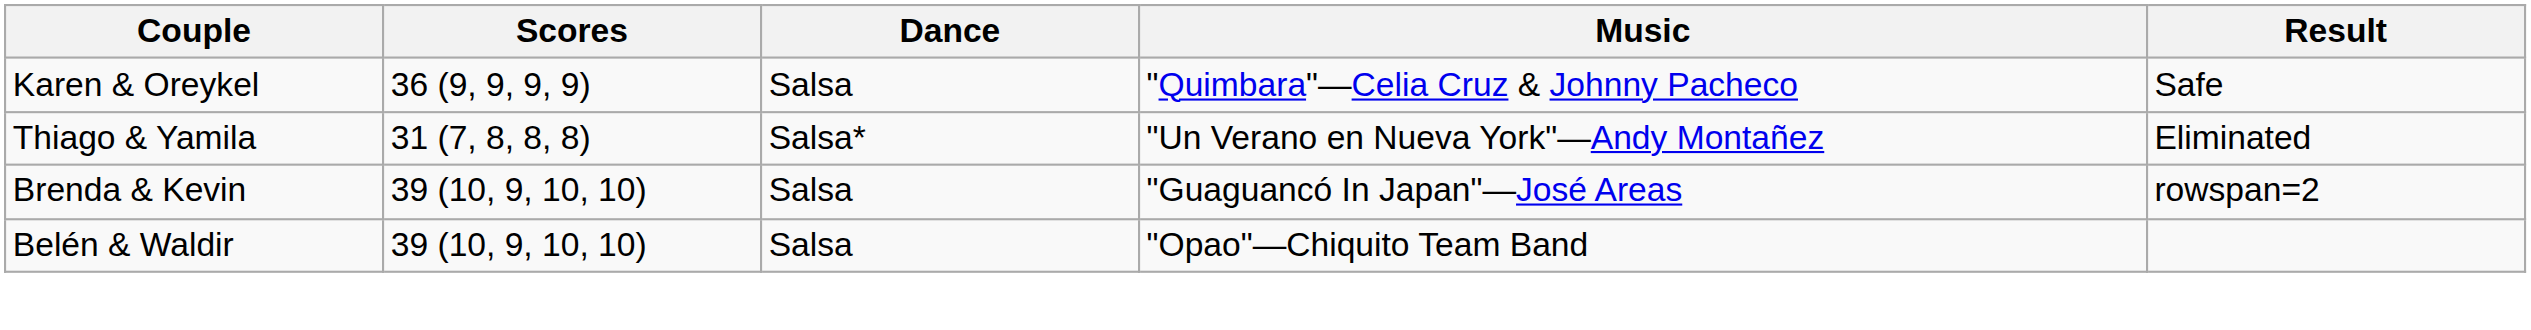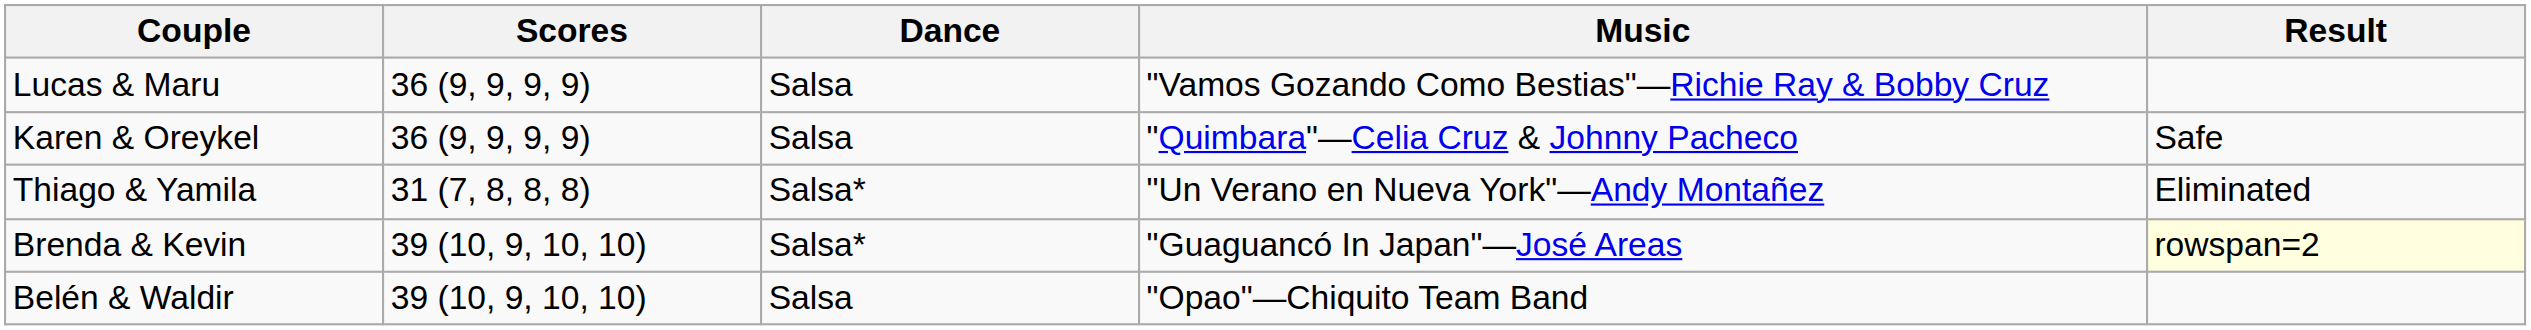+ row: (116, 84)
(811, 191) Salsa -> (817, 244) Salsa*
(2237, 191) no background -> (2237, 244) lightyellow background
